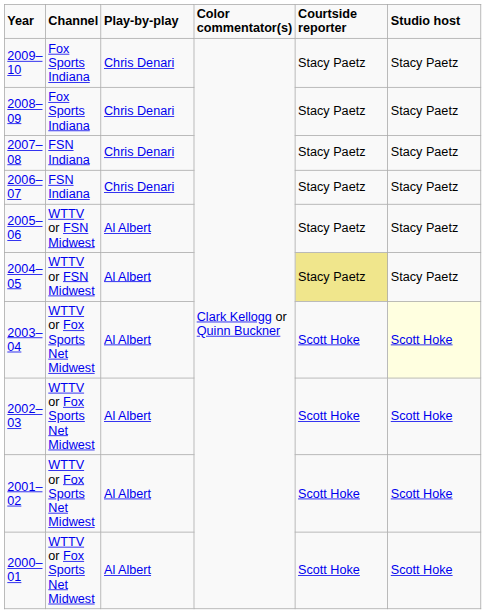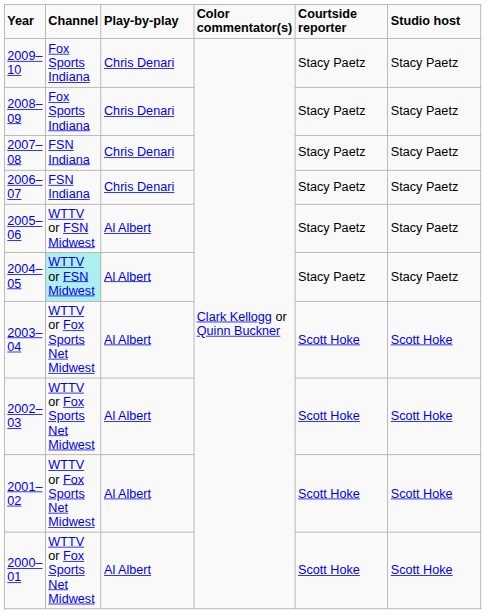(71, 277) no background -> (71, 277) paleturquoise background
(332, 277) khaki background -> (332, 277) no background
(422, 339) lightyellow background -> (422, 339) no background
